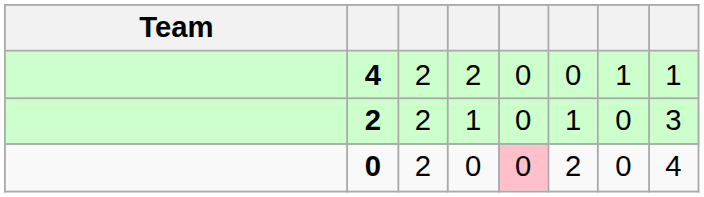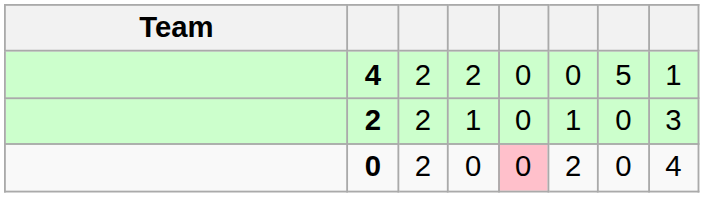(623, 74) 1 -> (623, 74) 5
